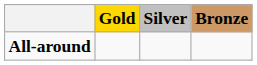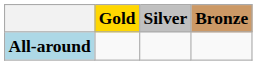(50, 45) no background -> (50, 45) lightblue background
